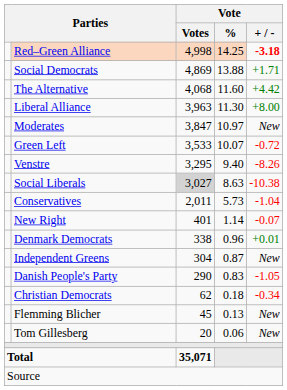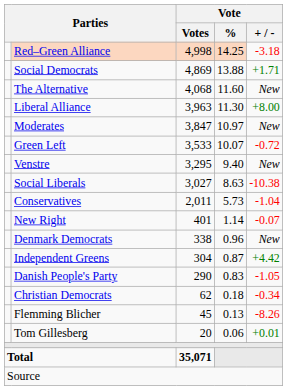(267, 51) bold -> (267, 51) normal
(266, 88) +4.42 -> (269, 88) New
(267, 164) -8.26 -> (269, 164) New
(198, 182) lightgrey background -> (198, 182) no background
(266, 239) +0.01 -> (269, 239) New
(269, 257) New -> (266, 257) +4.42
(269, 314) New -> (267, 314) -8.26
(269, 333) New -> (266, 333) +0.01
